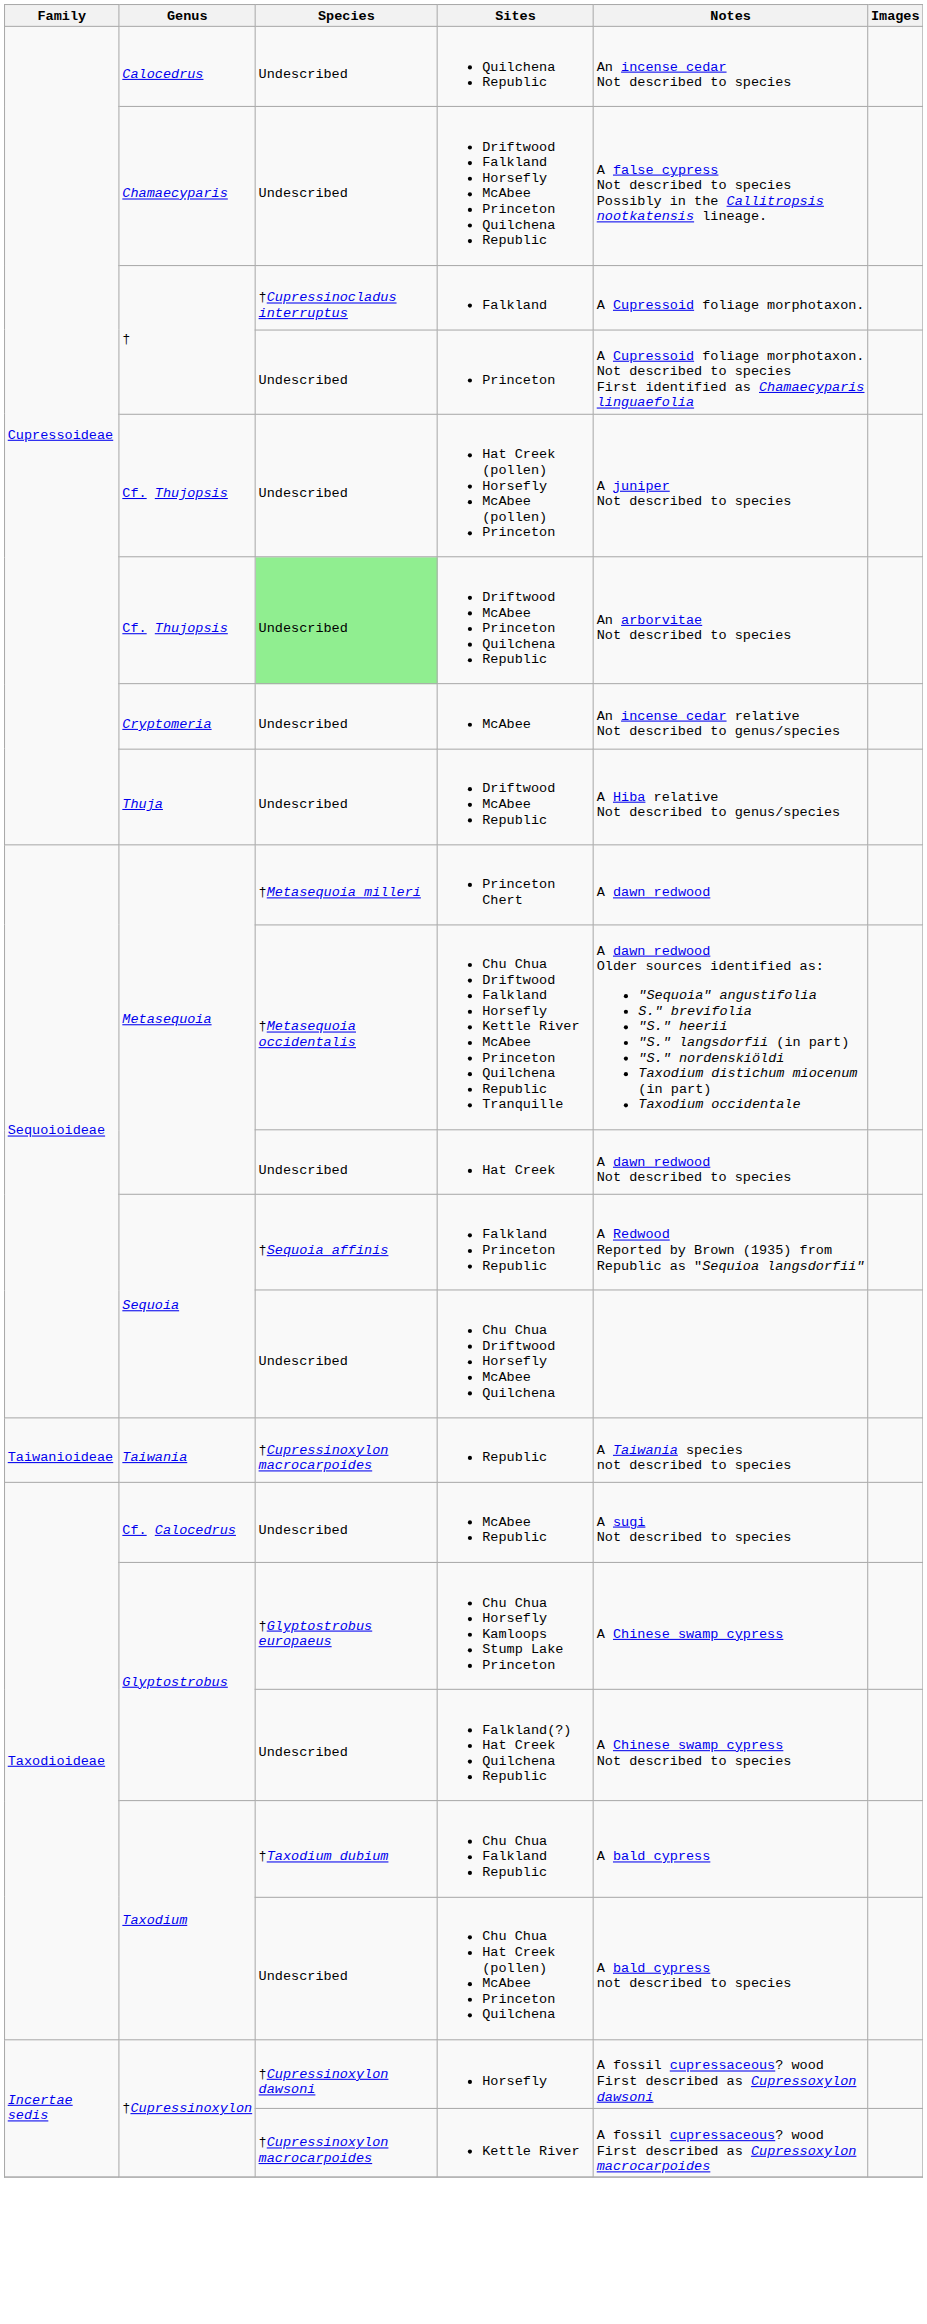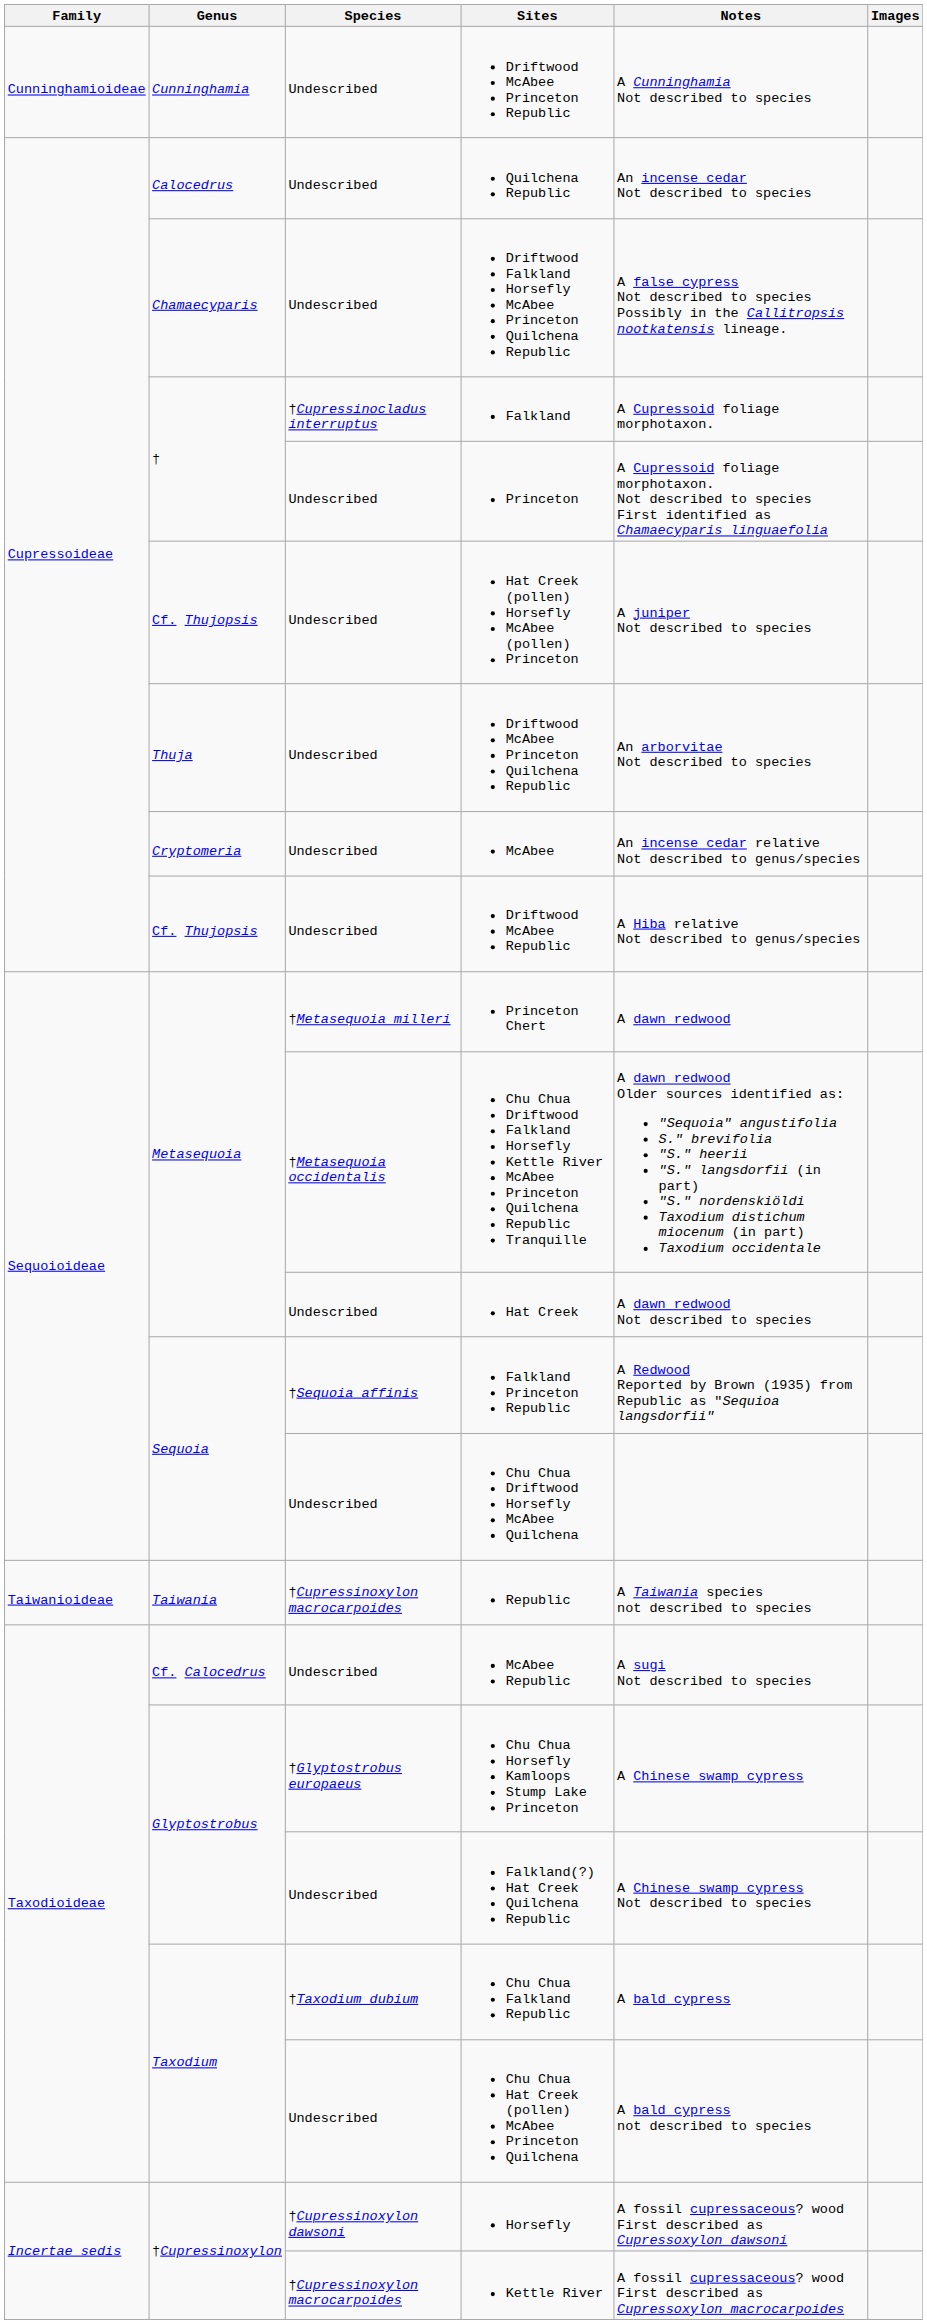+ row: (537, 90)
(175, 628) Cf. Thujopsis -> (172, 755) Thuja
(303, 628) lightgreen background -> (333, 755) no background
(143, 804) Thuja -> (205, 931) Cf. Thujopsis
